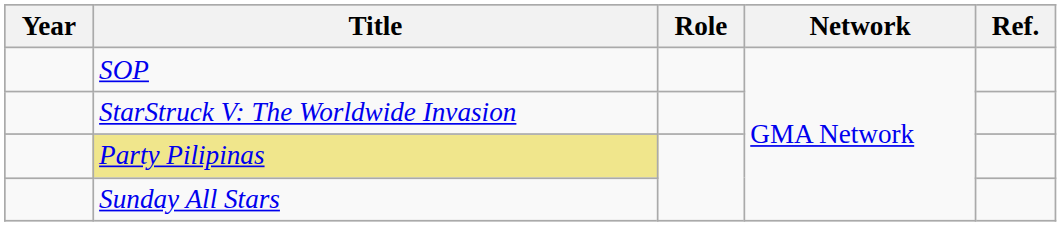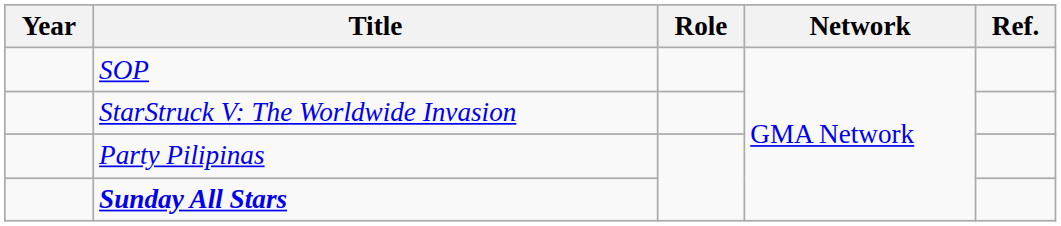(182, 155) khaki background -> (182, 155) no background
(190, 198) normal -> (193, 198) bold
